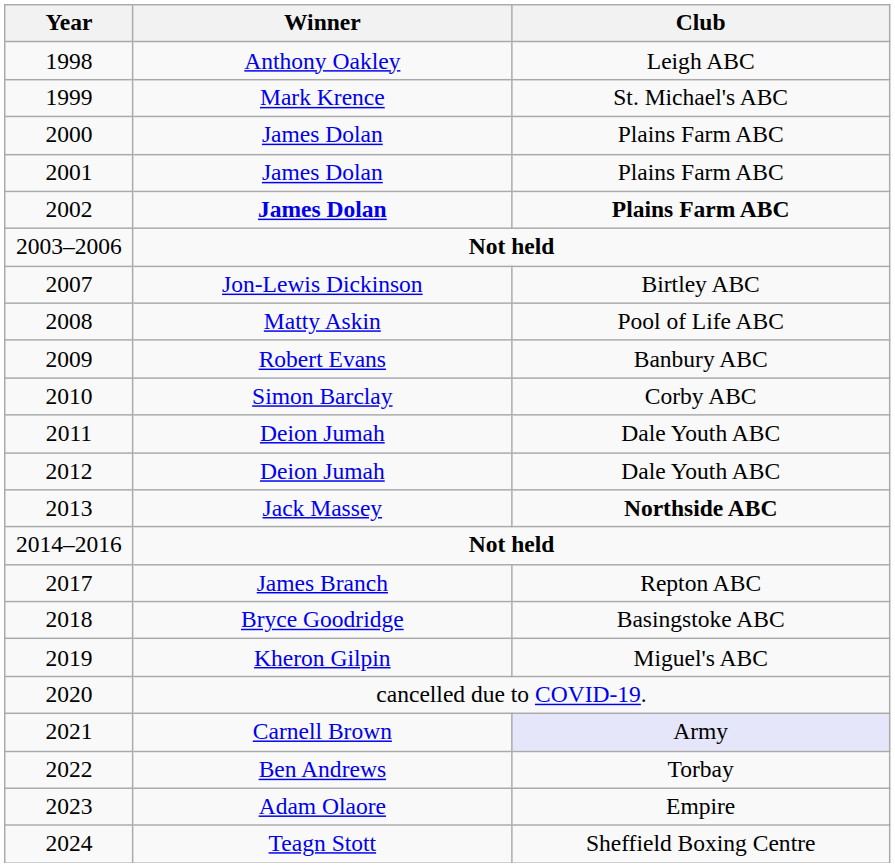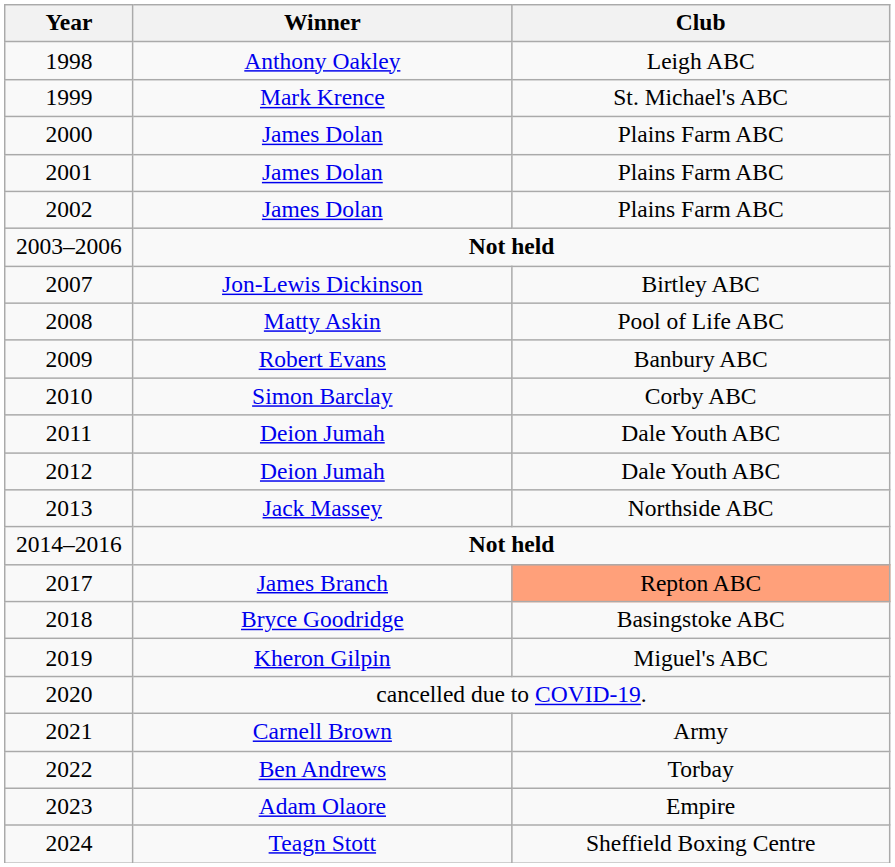(322, 209) bold -> (322, 209) normal
(701, 209) bold -> (701, 209) normal
(701, 508) bold -> (701, 508) normal
(701, 582) no background -> (701, 582) lightsalmon background
(701, 731) lavender background -> (701, 731) no background
